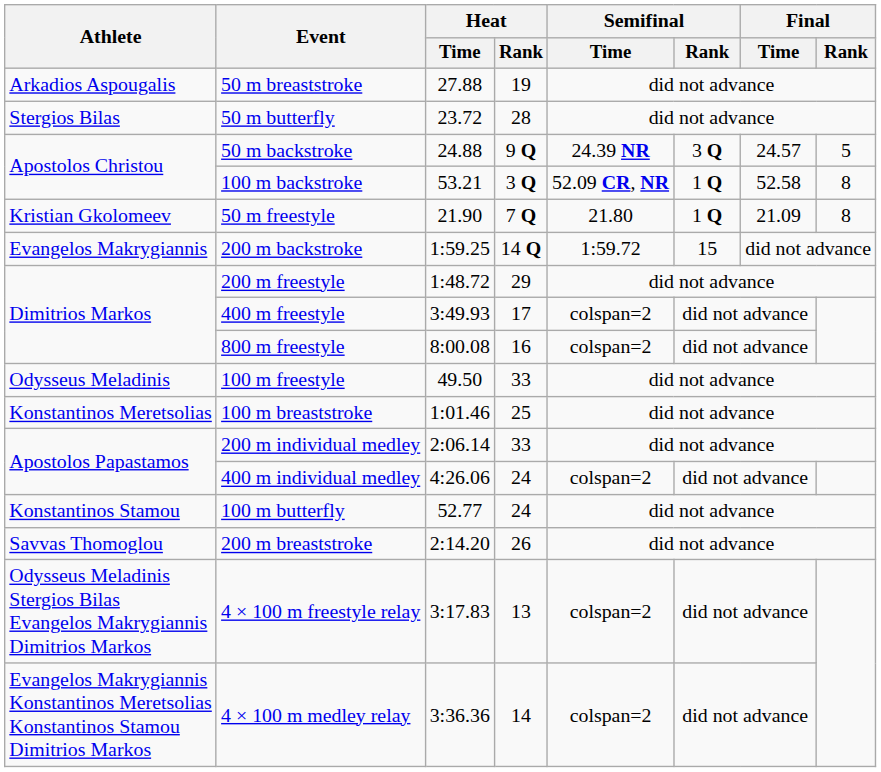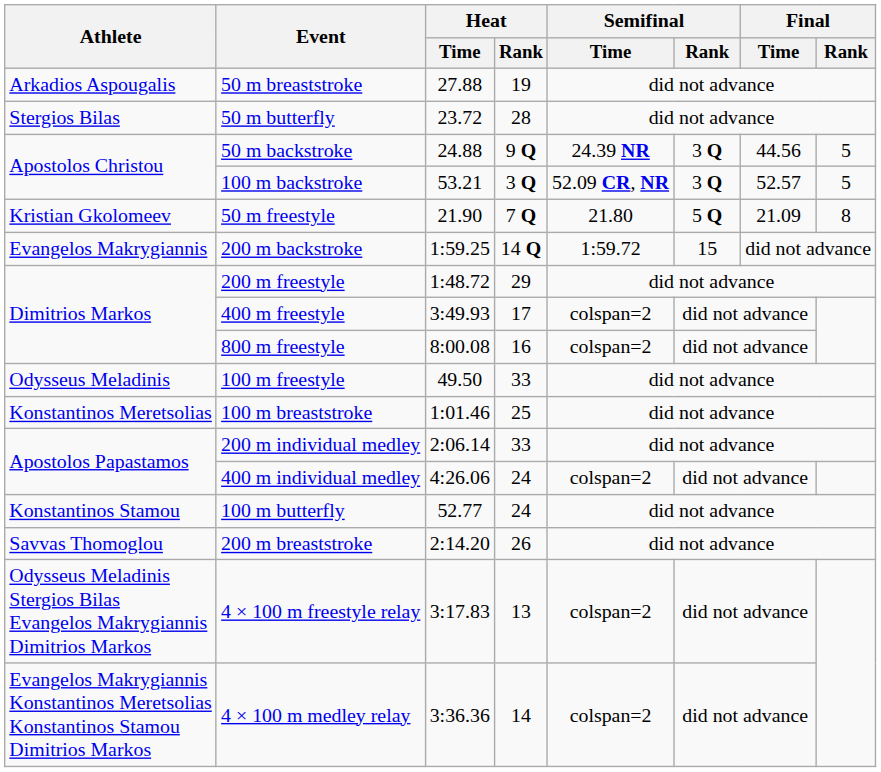(779, 150) 24.57 -> (779, 150) 44.56
(707, 183) 1 Q -> (707, 183) 3 Q
(779, 183) 52.58 -> (779, 183) 52.57
(846, 183) 8 -> (846, 183) 5
(707, 216) 1 Q -> (707, 216) 5 Q
